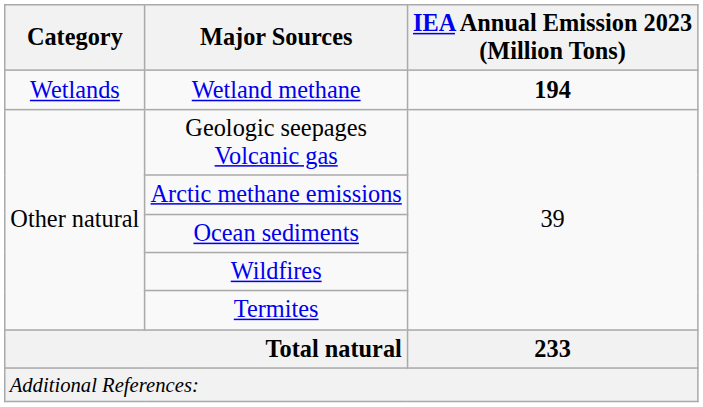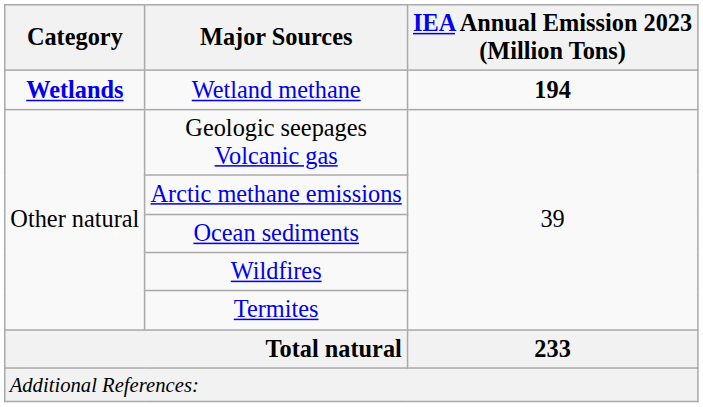(75, 89) normal -> (75, 89) bold
